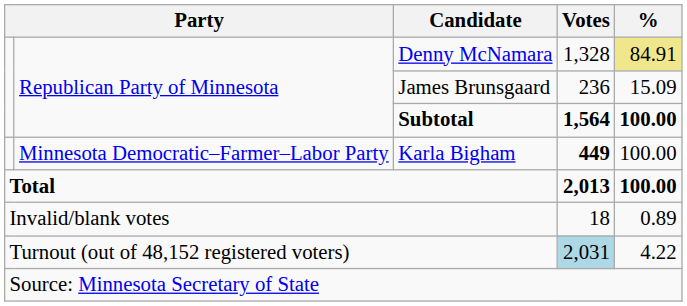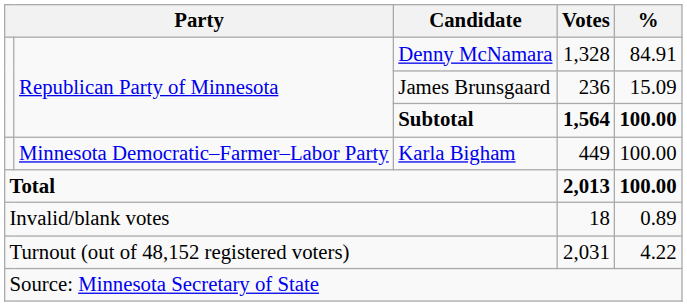(653, 53) khaki background -> (653, 53) no background
(594, 152) bold -> (594, 152) normal
(586, 251) lightblue background -> (586, 251) no background
